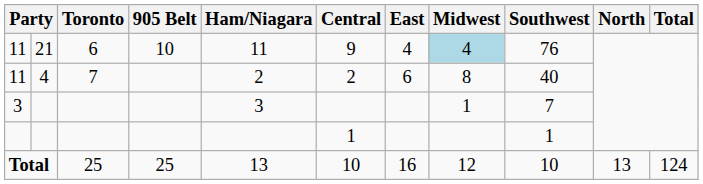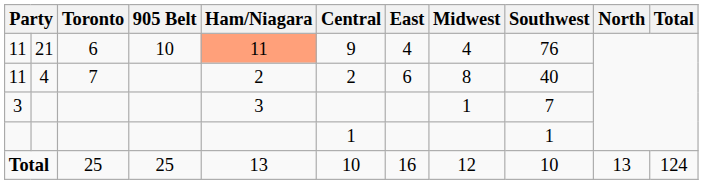(259, 48) no background -> (259, 48) lightsalmon background
(467, 48) lightblue background -> (467, 48) no background
